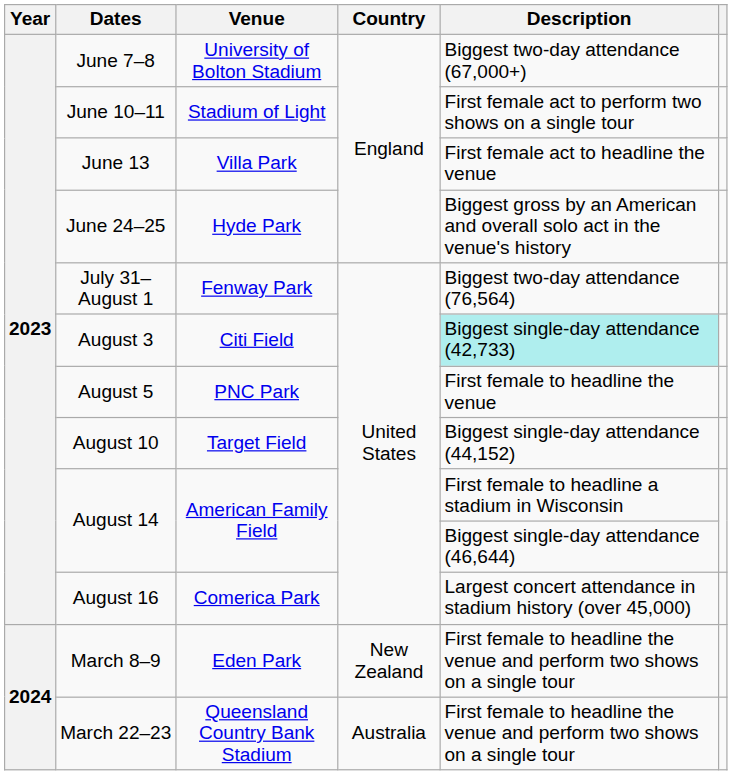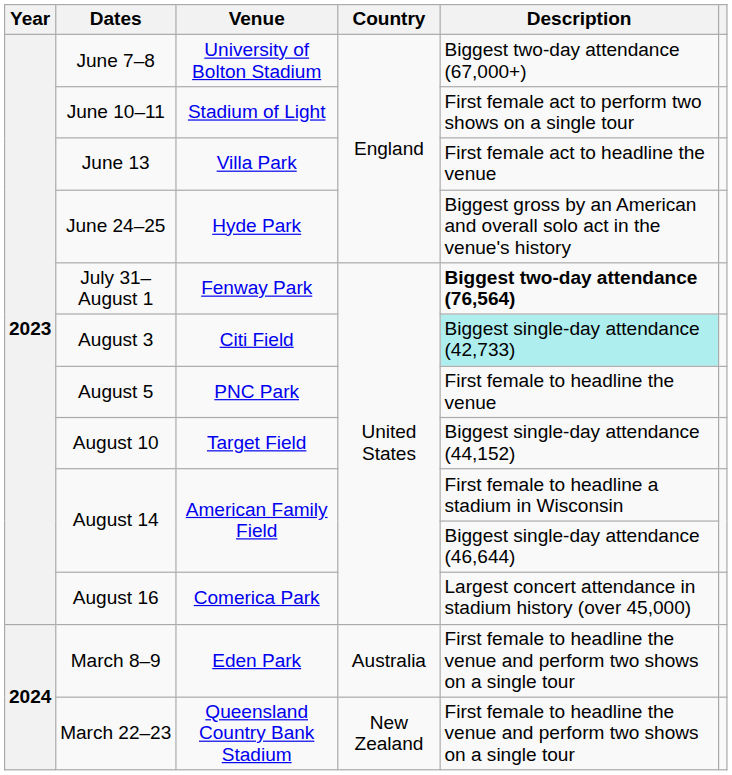(562, 288) normal -> (571, 288) bold
(389, 660) New Zealand -> (389, 660) Australia
(389, 733) Australia -> (389, 733) New Zealand
